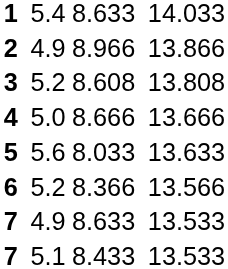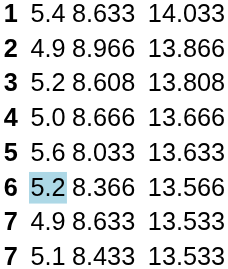(48, 187) no background -> (48, 187) lightblue background
